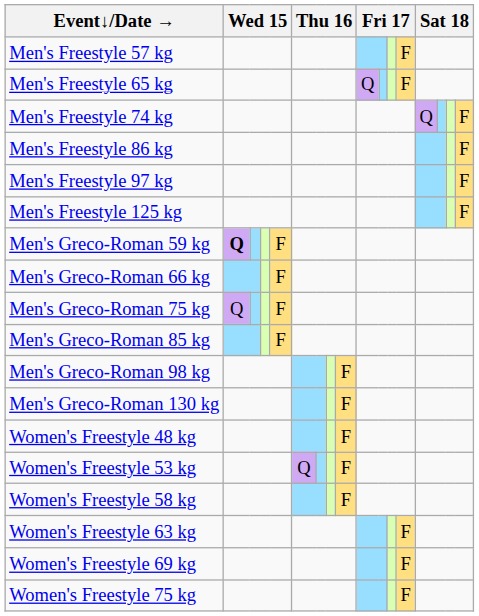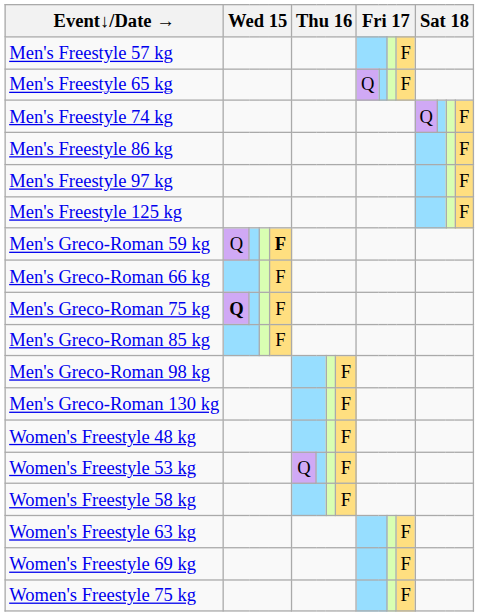(237, 244) bold -> (237, 244) normal
(281, 244) normal -> (280, 244) bold
(237, 308) normal -> (237, 308) bold
